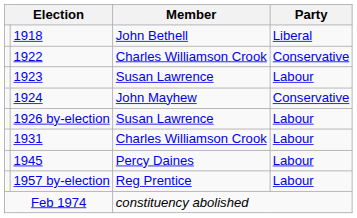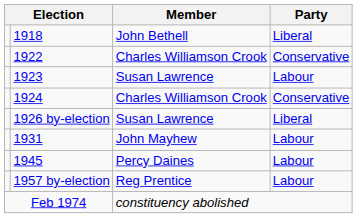(156, 98) John Mayhew -> (191, 98) Charles Williamson Crook
(293, 118) Labour -> (292, 118) Liberal
(191, 139) Charles Williamson Crook -> (156, 139) John Mayhew
